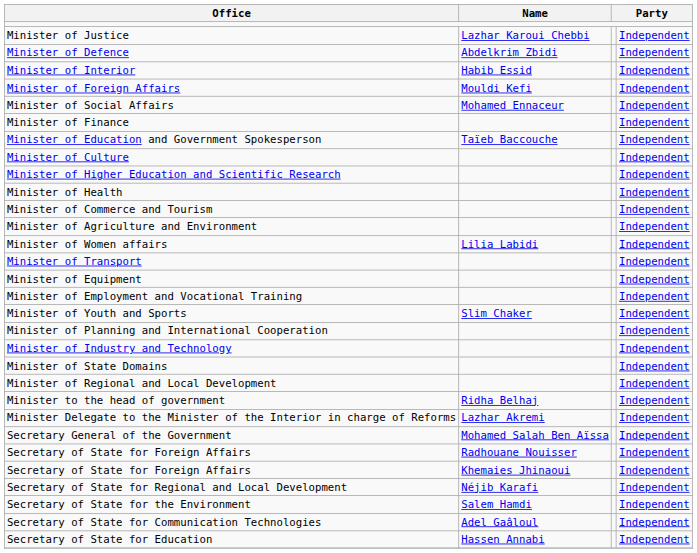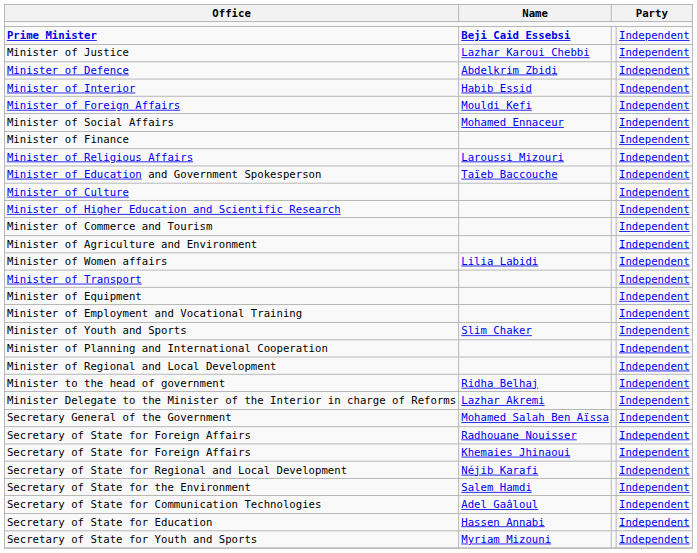+ row: (52, 36)
+ row: (100, 157)
- row: (65, 192)
- row: (119, 348)
- row: (87, 366)
+ row: (132, 539)
